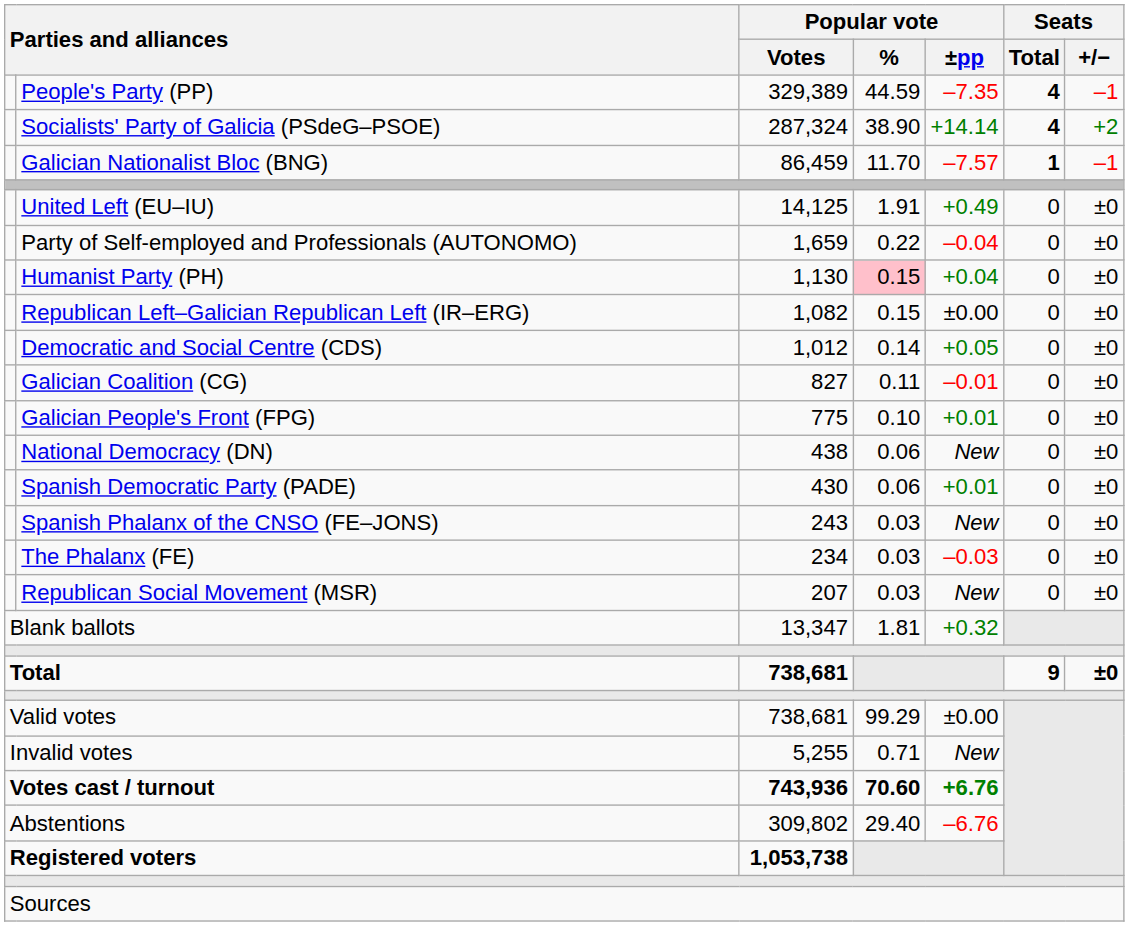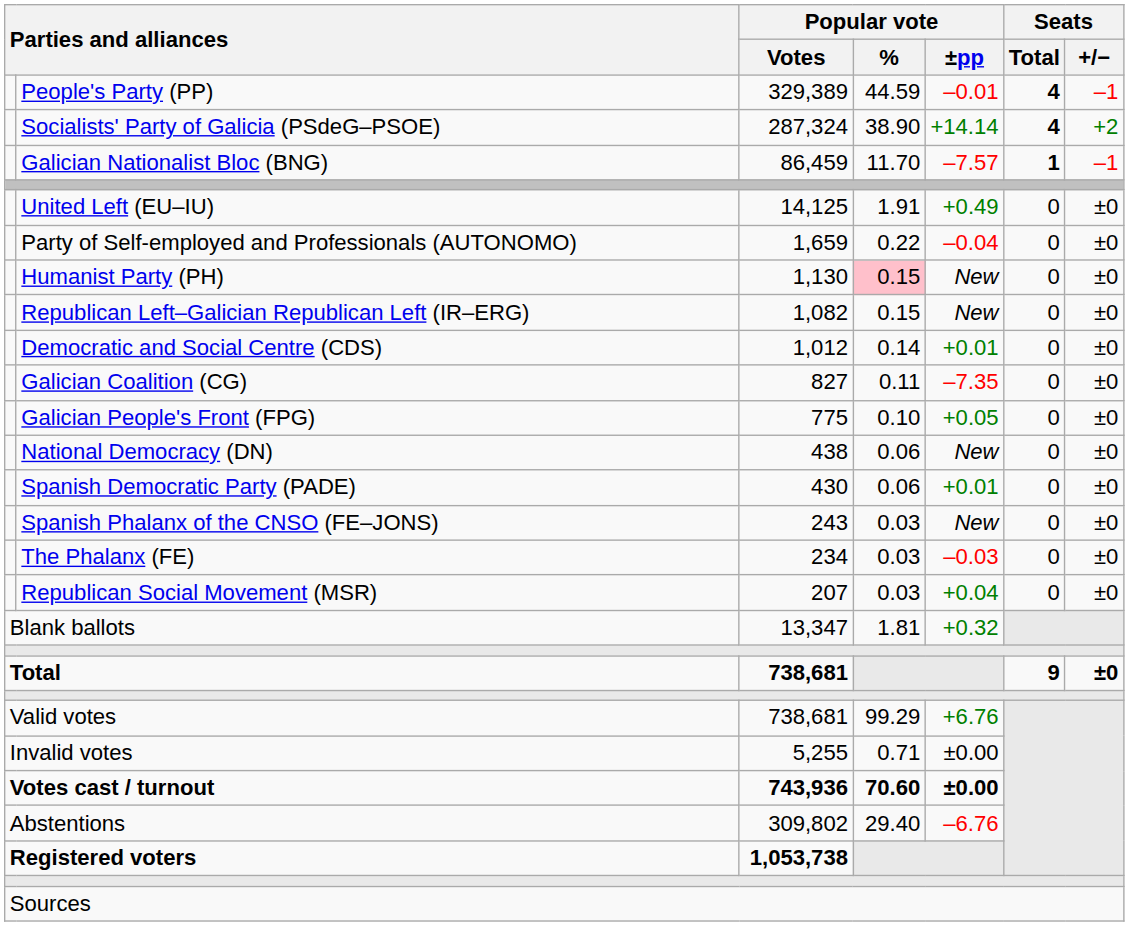(971, 92) –7.35 -> (971, 92) –0.01
(971, 277) +0.04 -> (976, 277) New
(971, 312) ±0.00 -> (976, 312) New
(971, 347) +0.05 -> (971, 347) +0.01
(971, 382) –0.01 -> (971, 382) –7.35
(971, 417) +0.01 -> (971, 417) +0.05
(976, 592) New -> (971, 592) +0.04
(971, 717) ±0.00 -> (971, 717) +6.76
(976, 752) New -> (971, 752) ±0.00
(971, 787) +6.76 -> (971, 787) ±0.00
